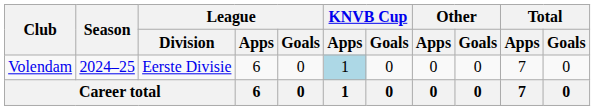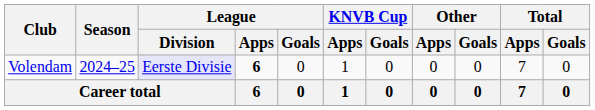(187, 67) no background -> (187, 67) lavender background
(256, 67) normal -> (256, 67) bold
(345, 67) lightblue background -> (345, 67) no background
